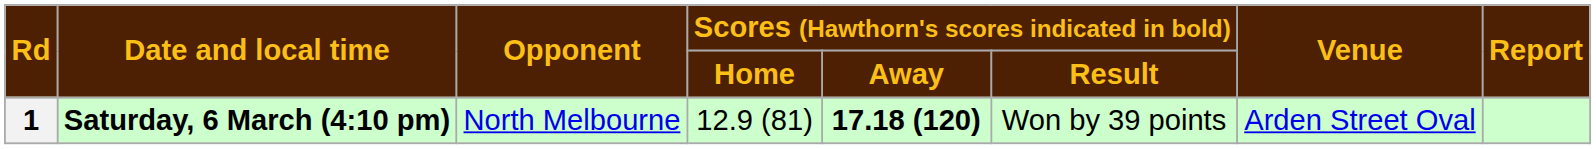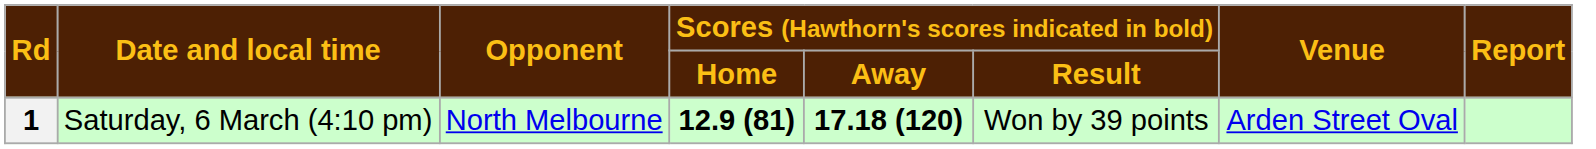(257, 119) bold -> (248, 119) normal
(755, 119) normal -> (737, 119) bold
